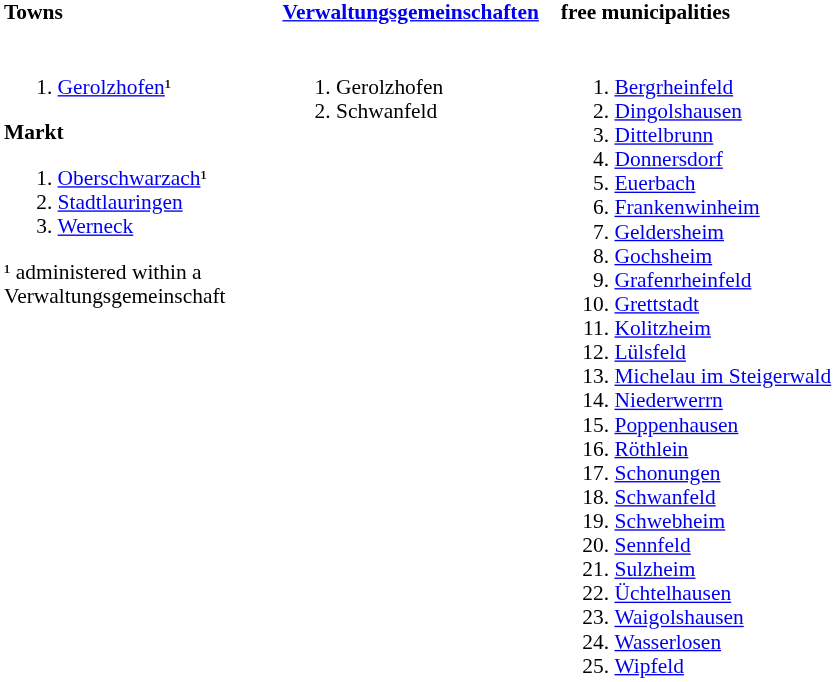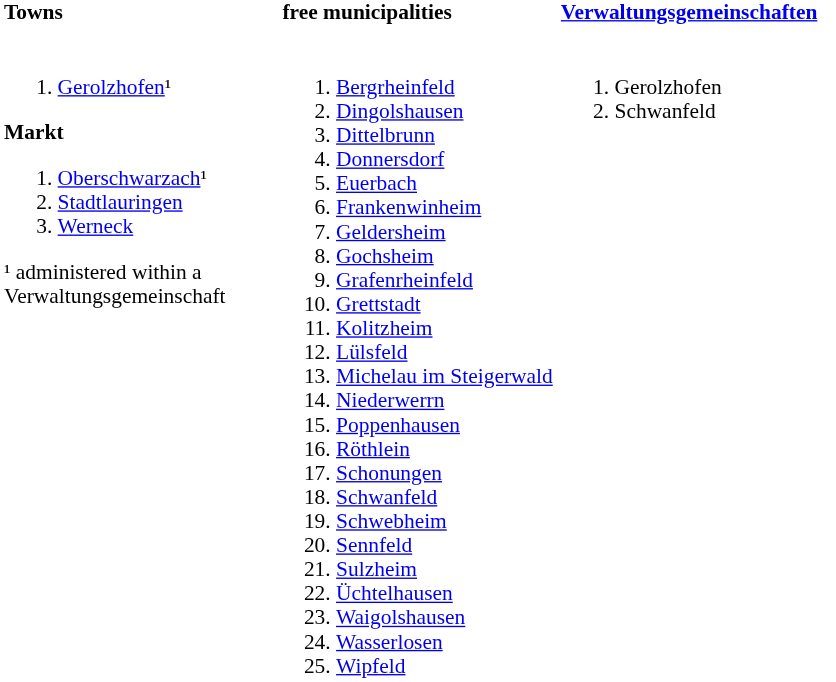columns swapped: (411, 11) <-> (646, 11)
